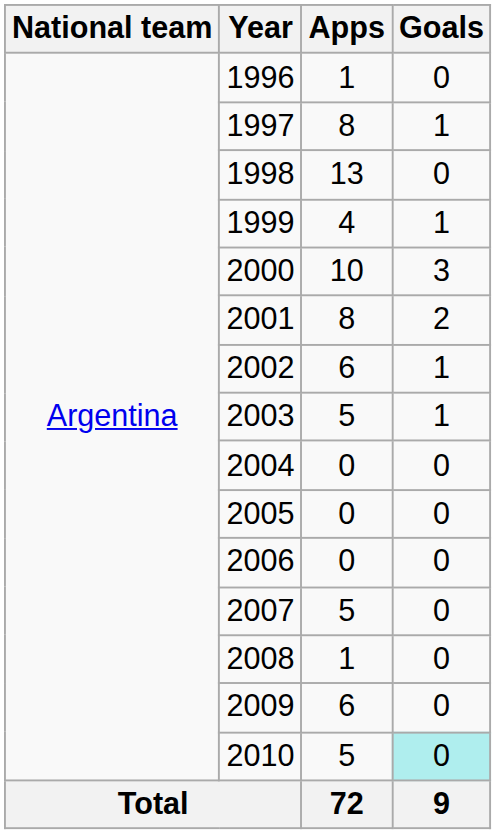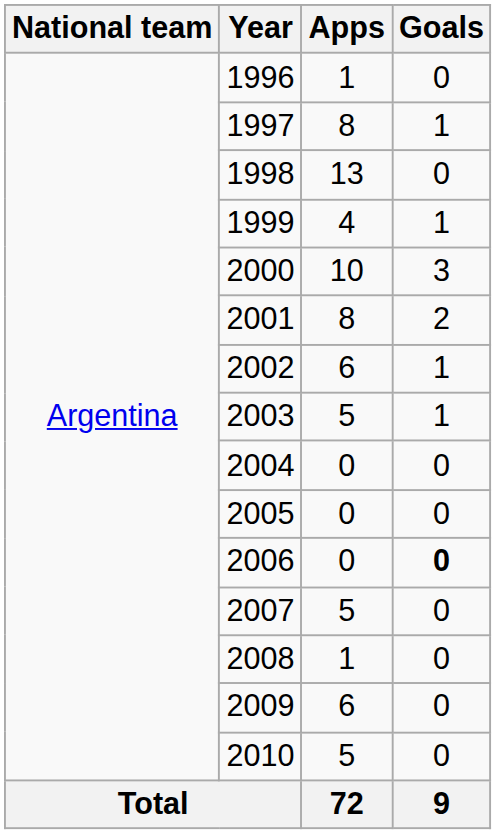(442, 561) normal -> (442, 561) bold
(442, 755) paleturquoise background -> (442, 755) no background
